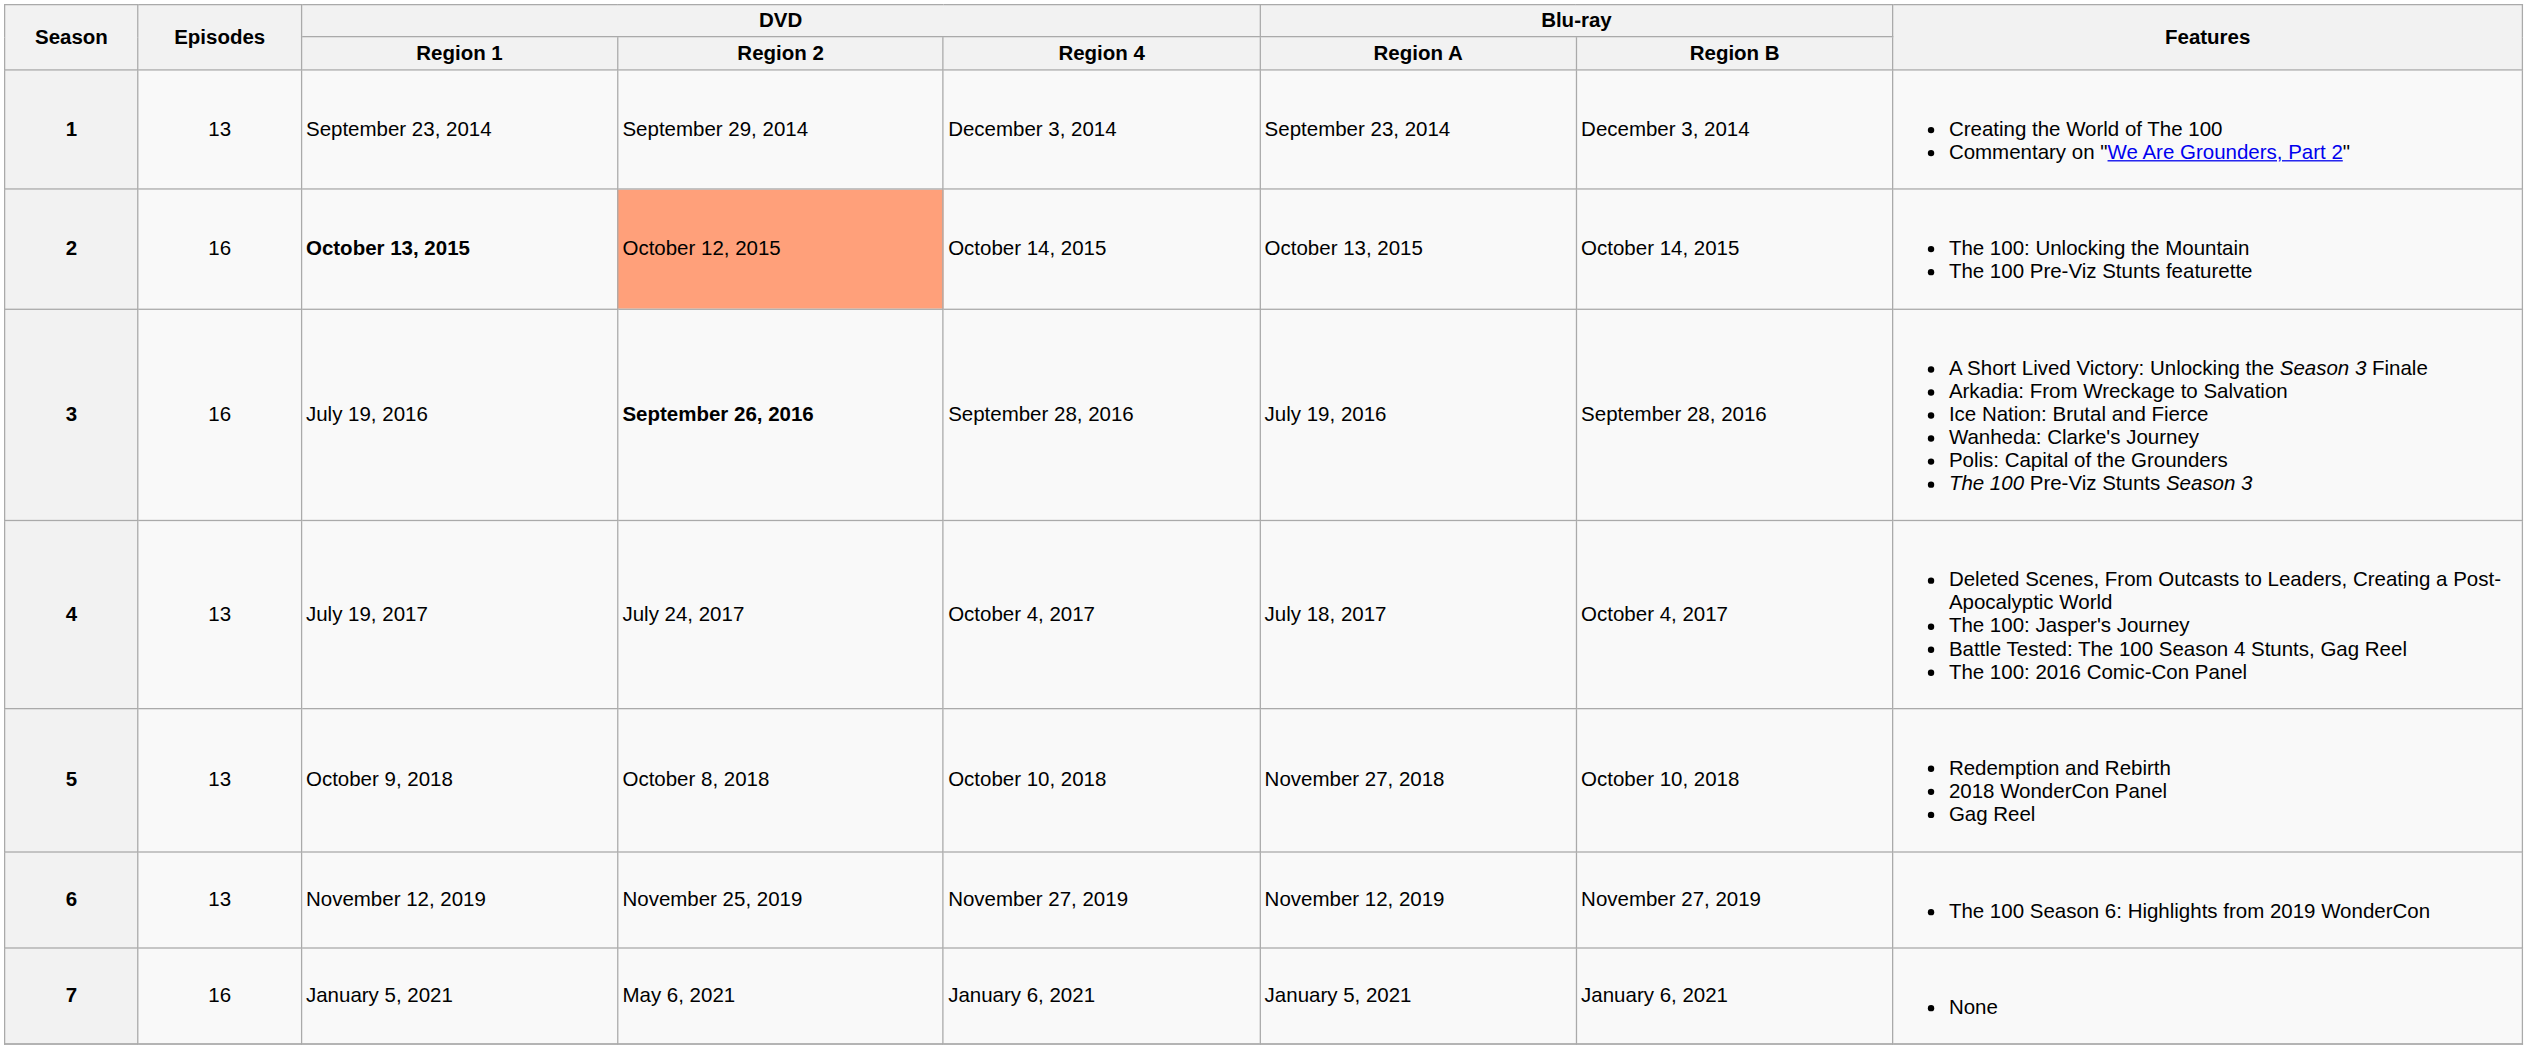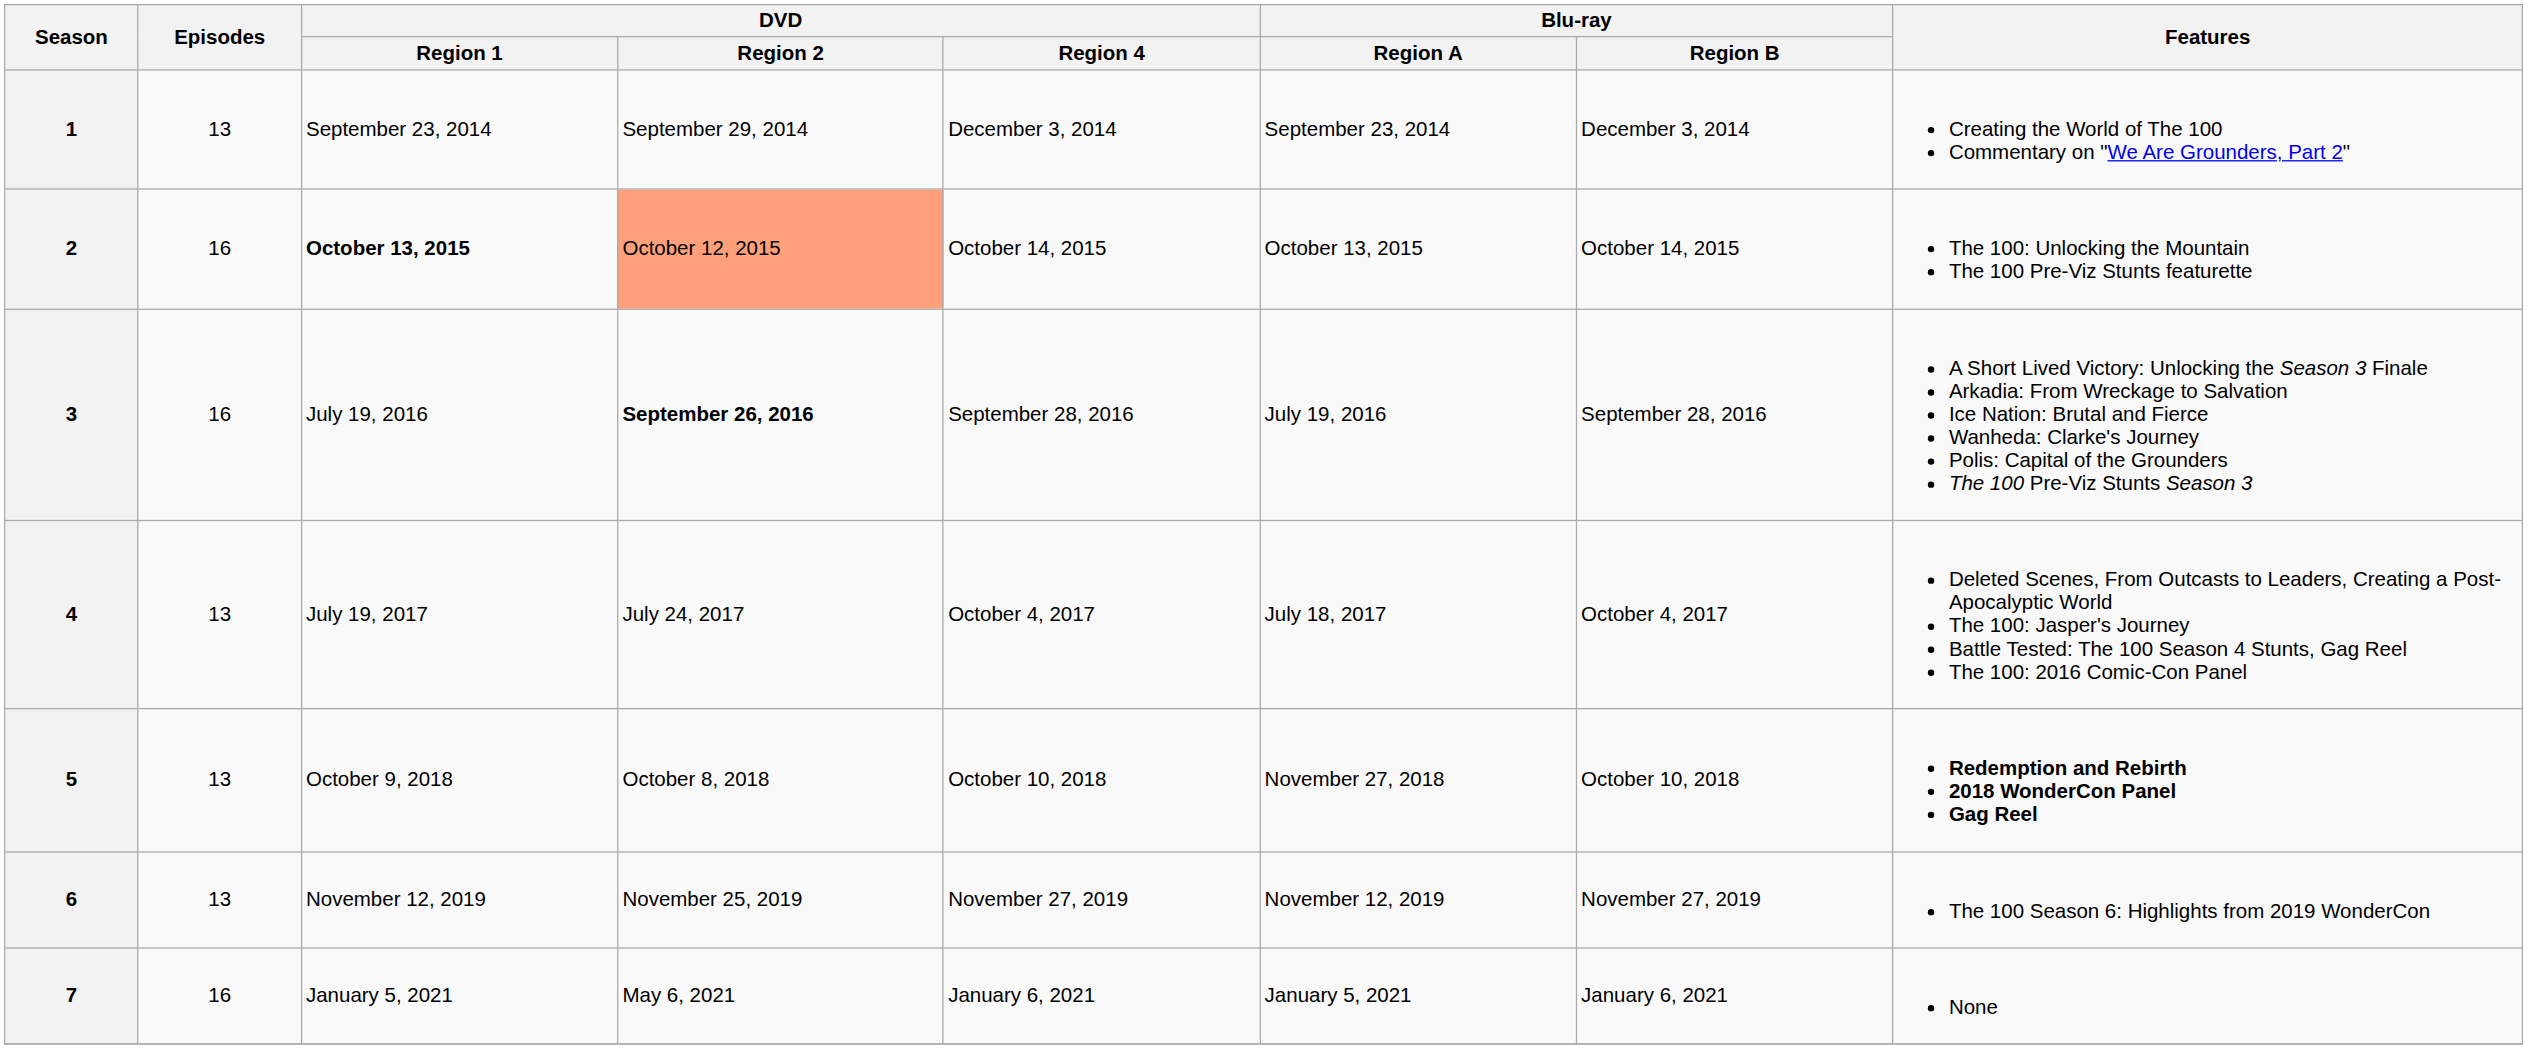(2208, 792) normal -> (2208, 792) bold
